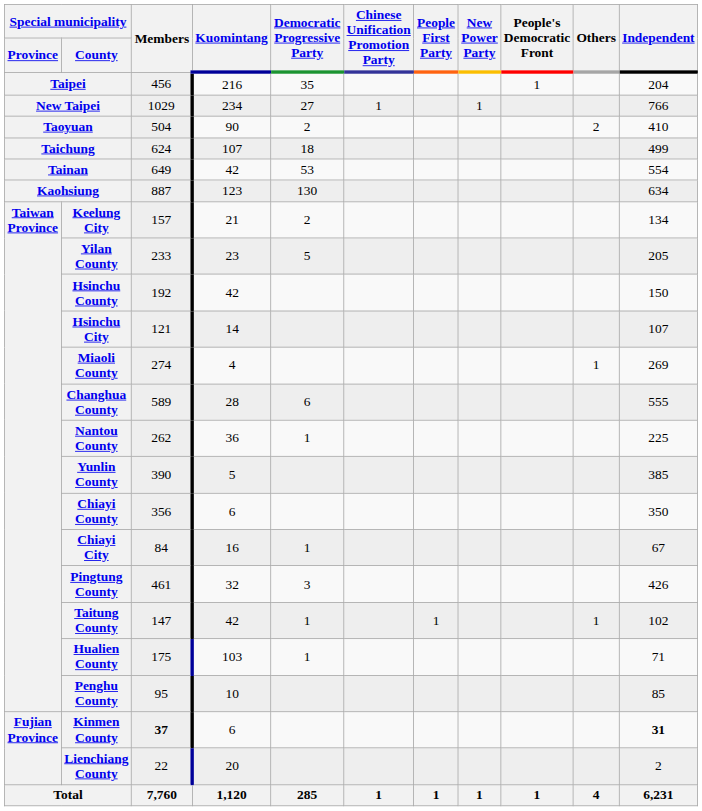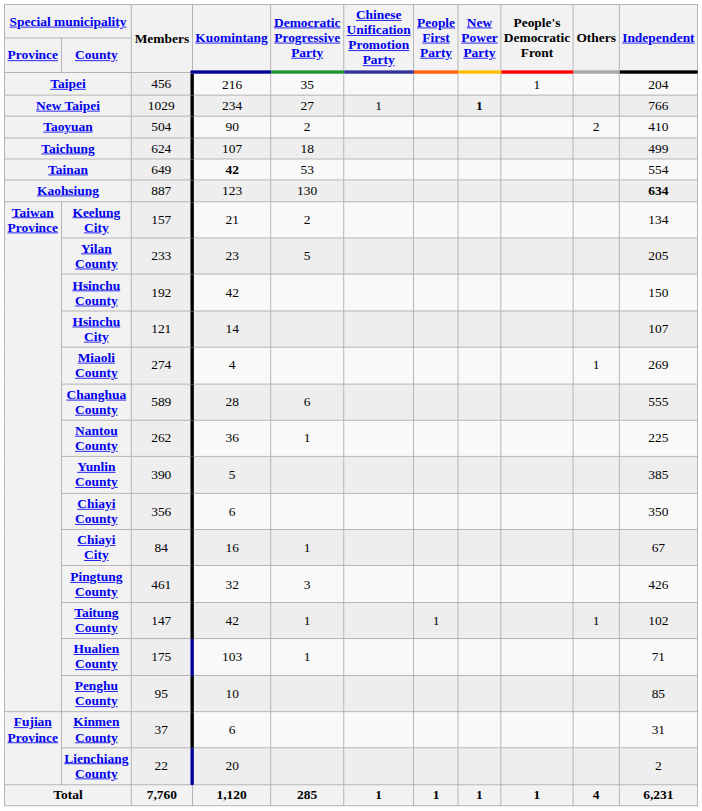(479, 105) normal -> (479, 105) bold
(232, 169) normal -> (232, 169) bold
(658, 190) normal -> (658, 190) bold
(161, 729) bold -> (161, 729) normal
(658, 729) bold -> (658, 729) normal
